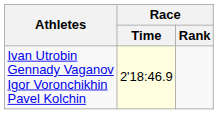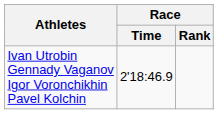(146, 78) lightyellow background -> (146, 78) no background
